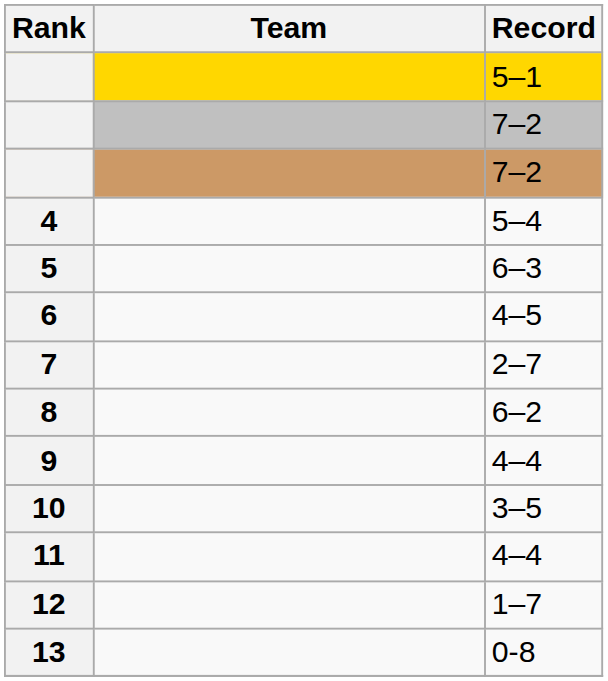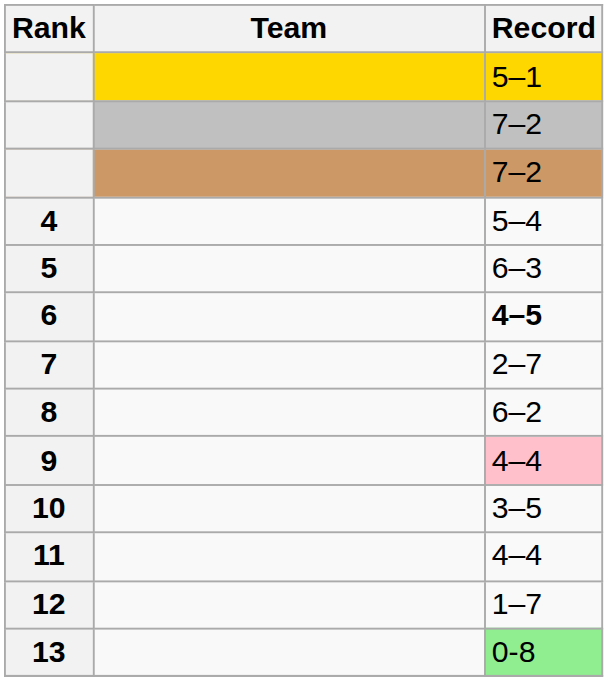(517, 316) normal -> (517, 316) bold
(517, 460) no background -> (517, 460) pink background
(514, 651) no background -> (514, 651) lightgreen background
